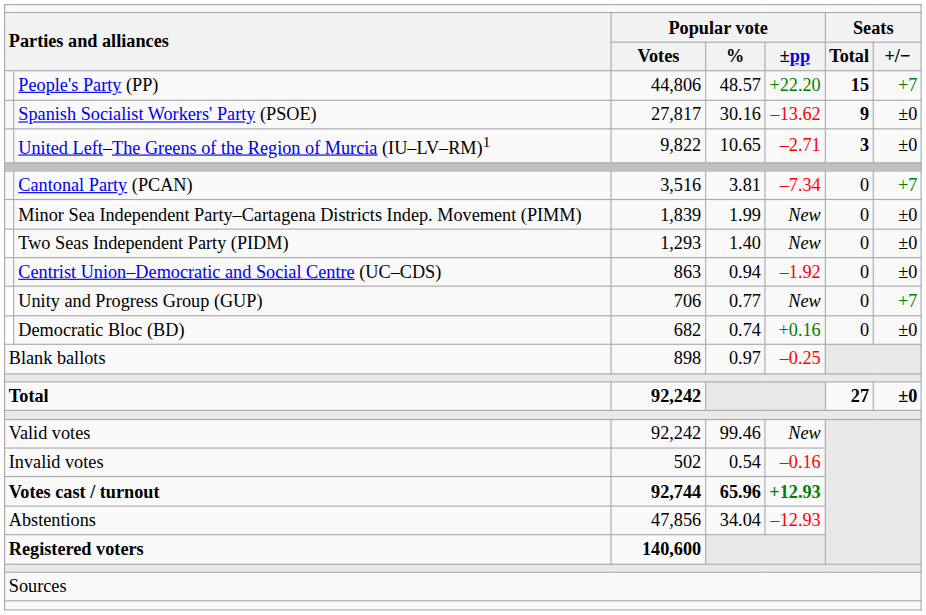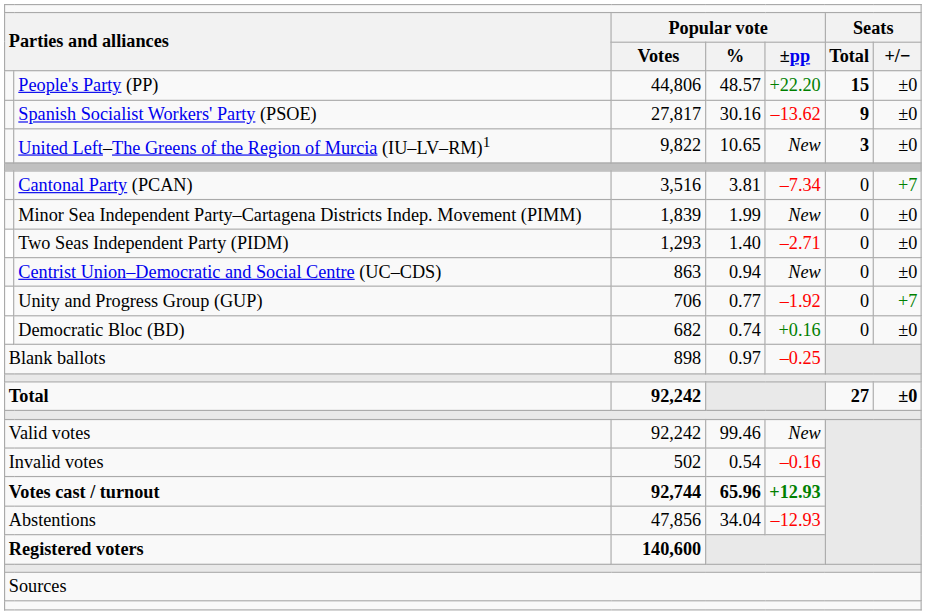(908, 85) +7 -> (908, 85) ±0
(800, 145) –2.71 -> (805, 145) New
(805, 243) New -> (800, 243) –2.71
(800, 272) –1.92 -> (805, 272) New
(805, 301) New -> (800, 301) –1.92
